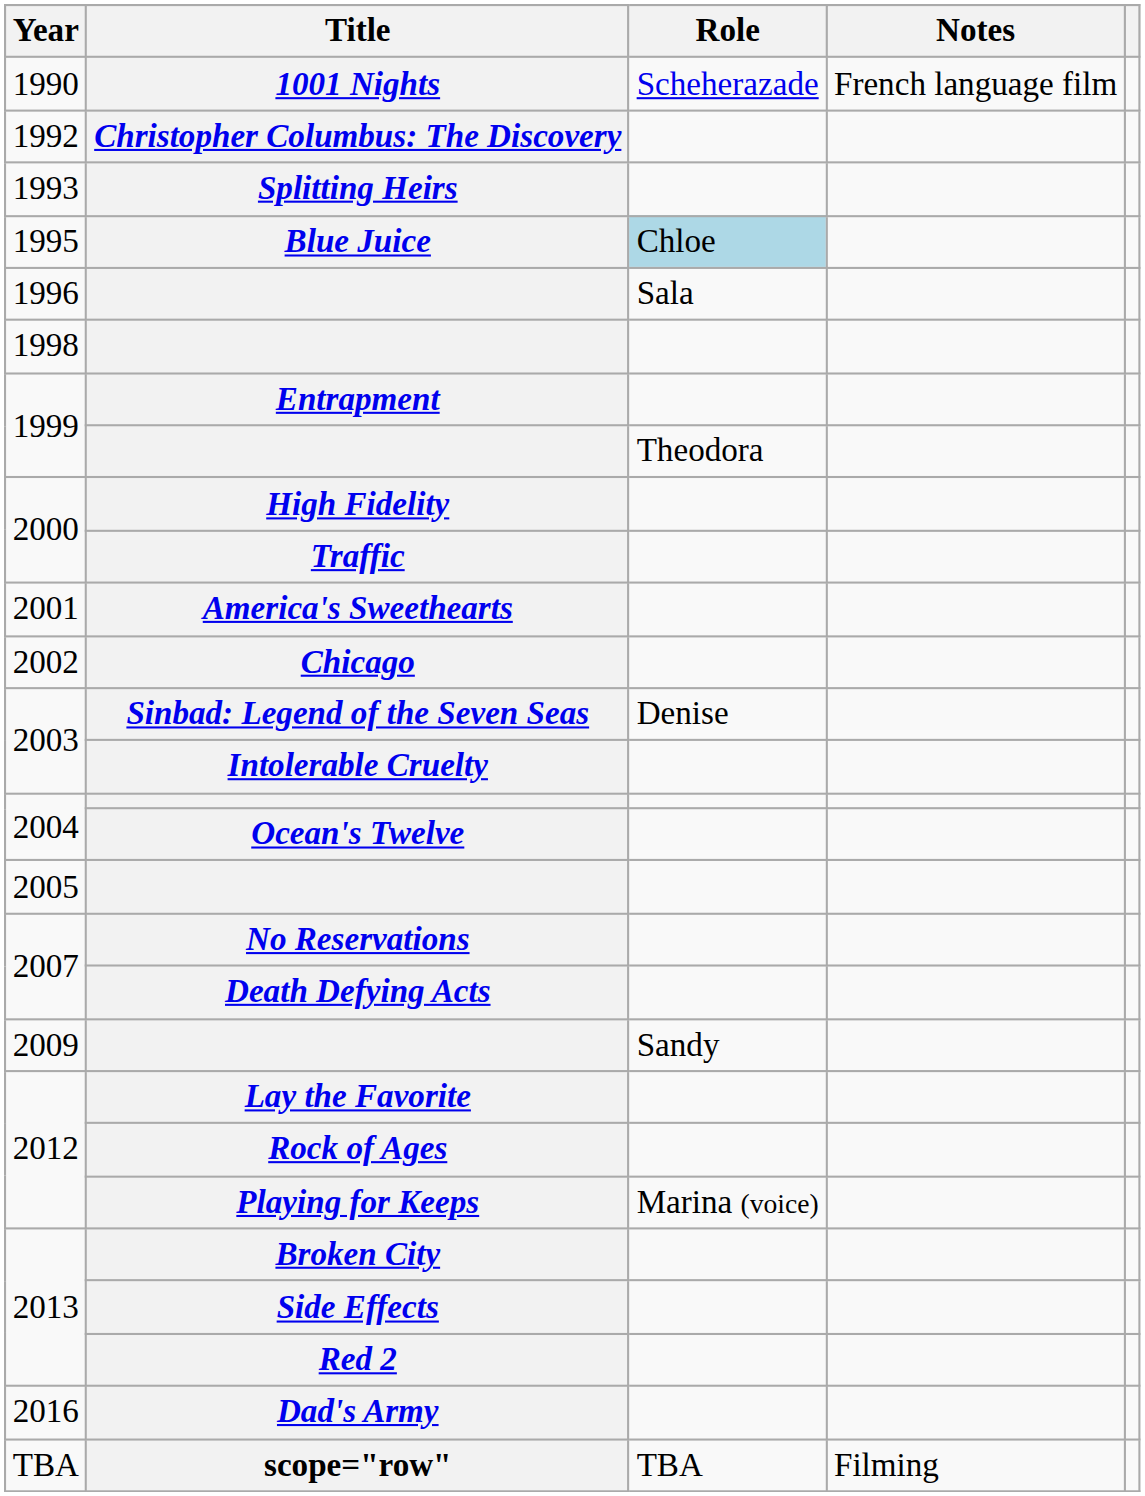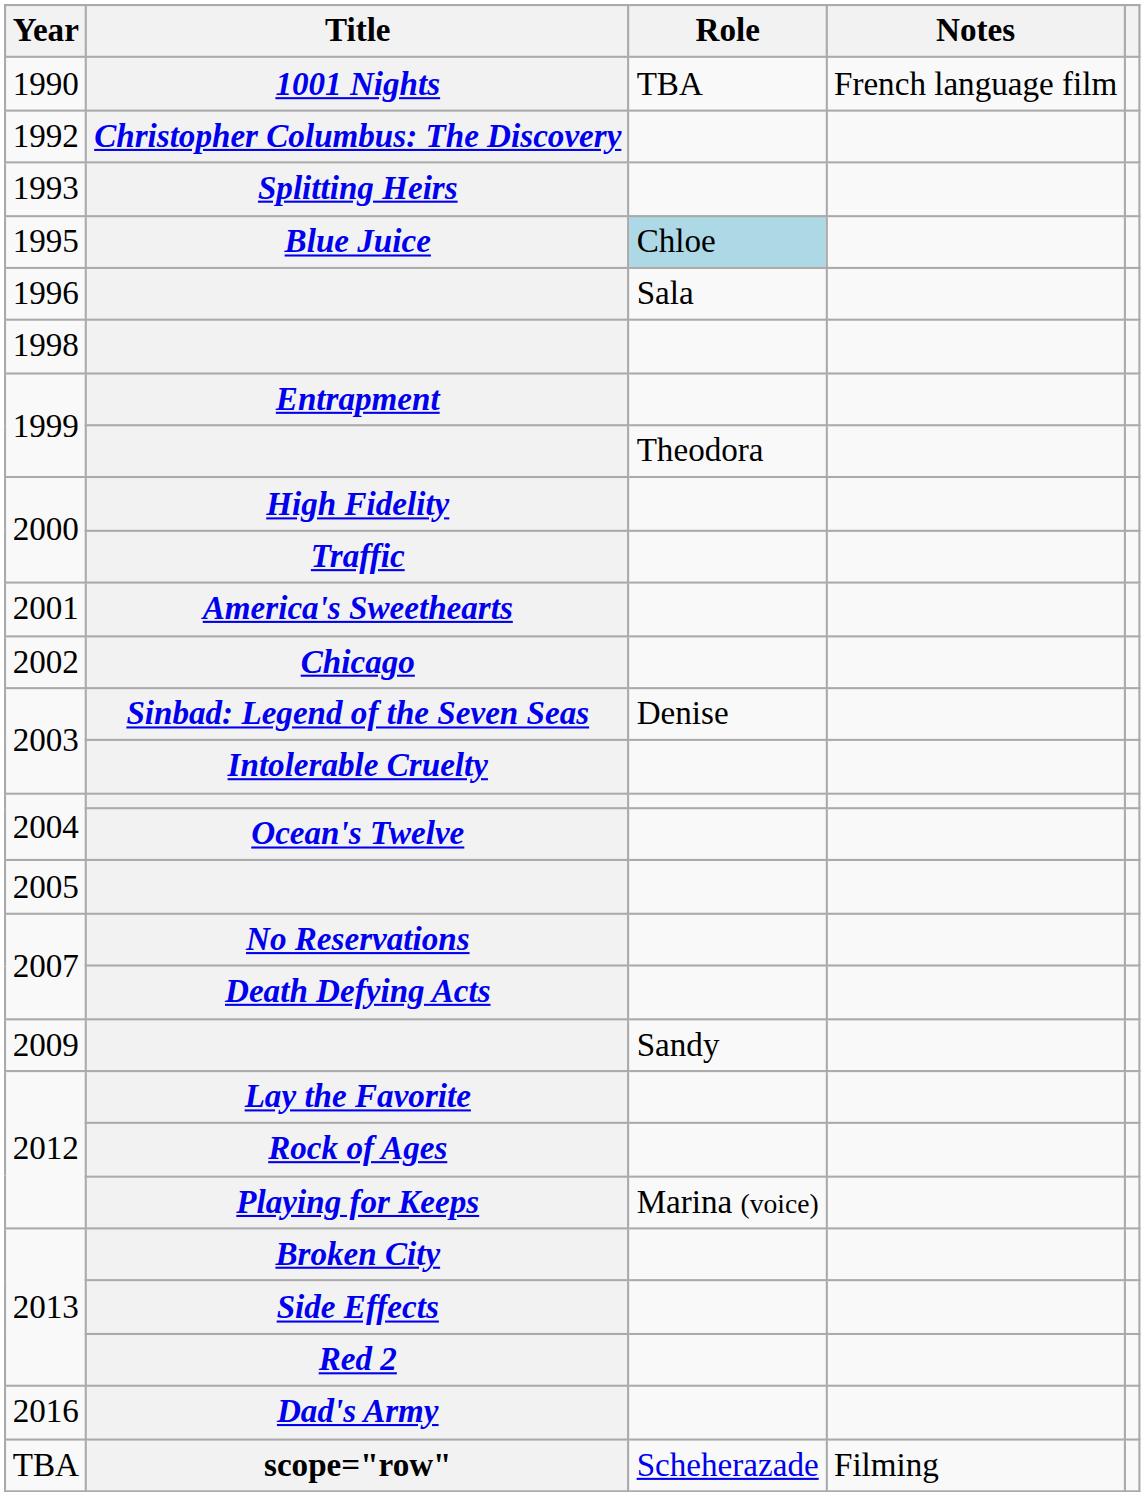(728, 83) Scheherazade -> (670, 83) TBA
(670, 1464) TBA -> (728, 1464) Scheherazade
